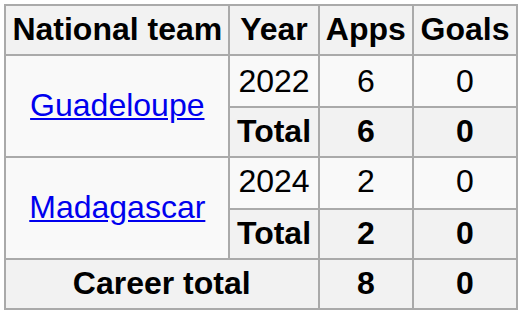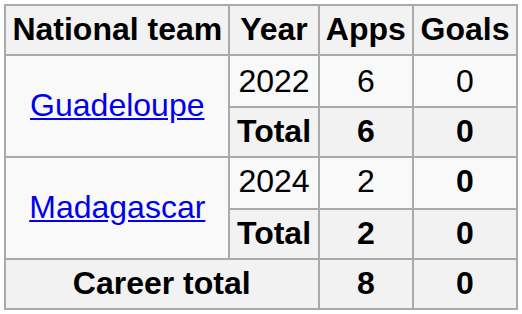(465, 182) normal -> (465, 182) bold
